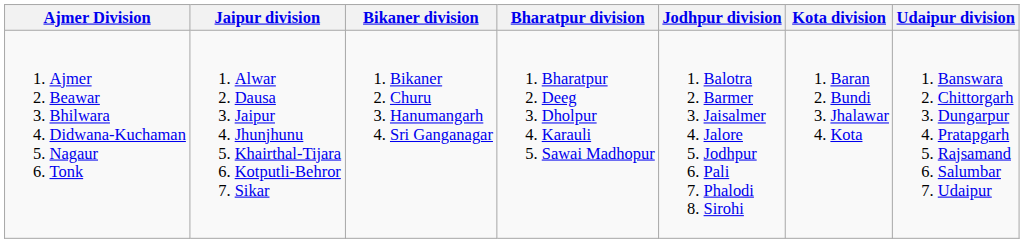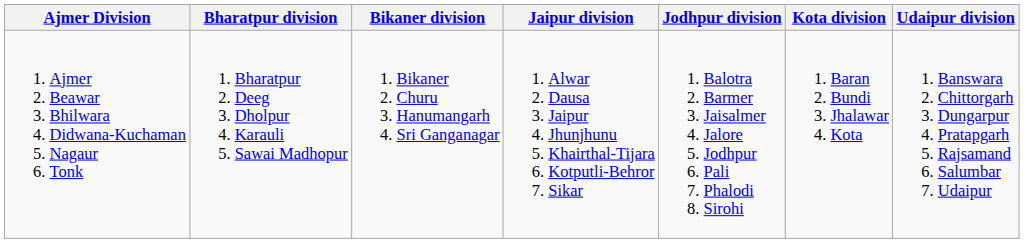columns swapped: (578, 17) <-> (267, 17)
